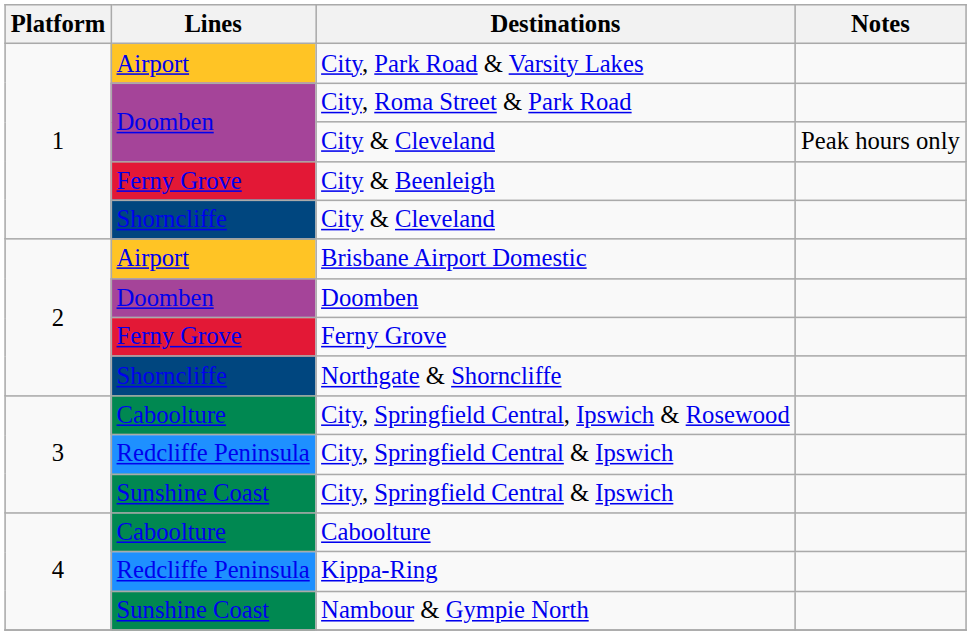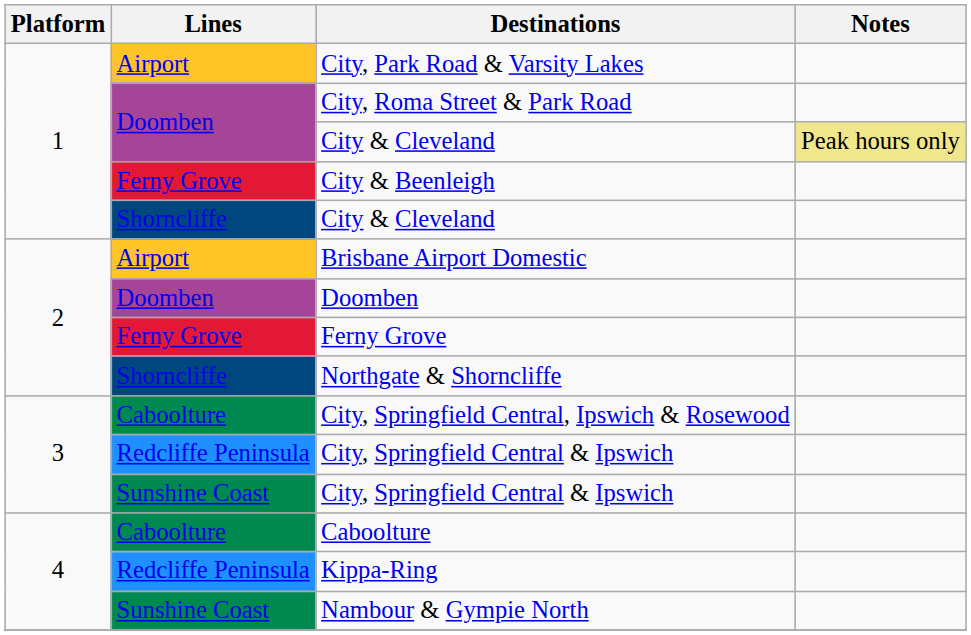(880, 141) no background -> (880, 141) khaki background
